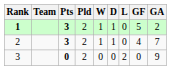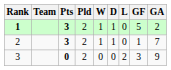(139, 42) 4 -> (139, 42) 1
(139, 57) 0 -> (139, 57) 3
